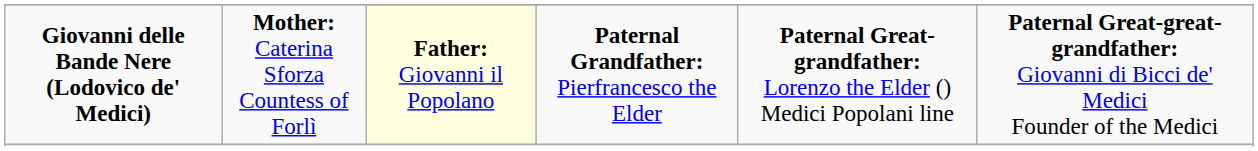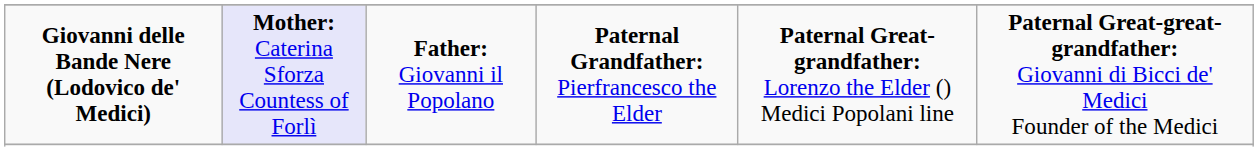(294, 74) no background -> (294, 74) lavender background
(451, 74) lightyellow background -> (451, 74) no background
